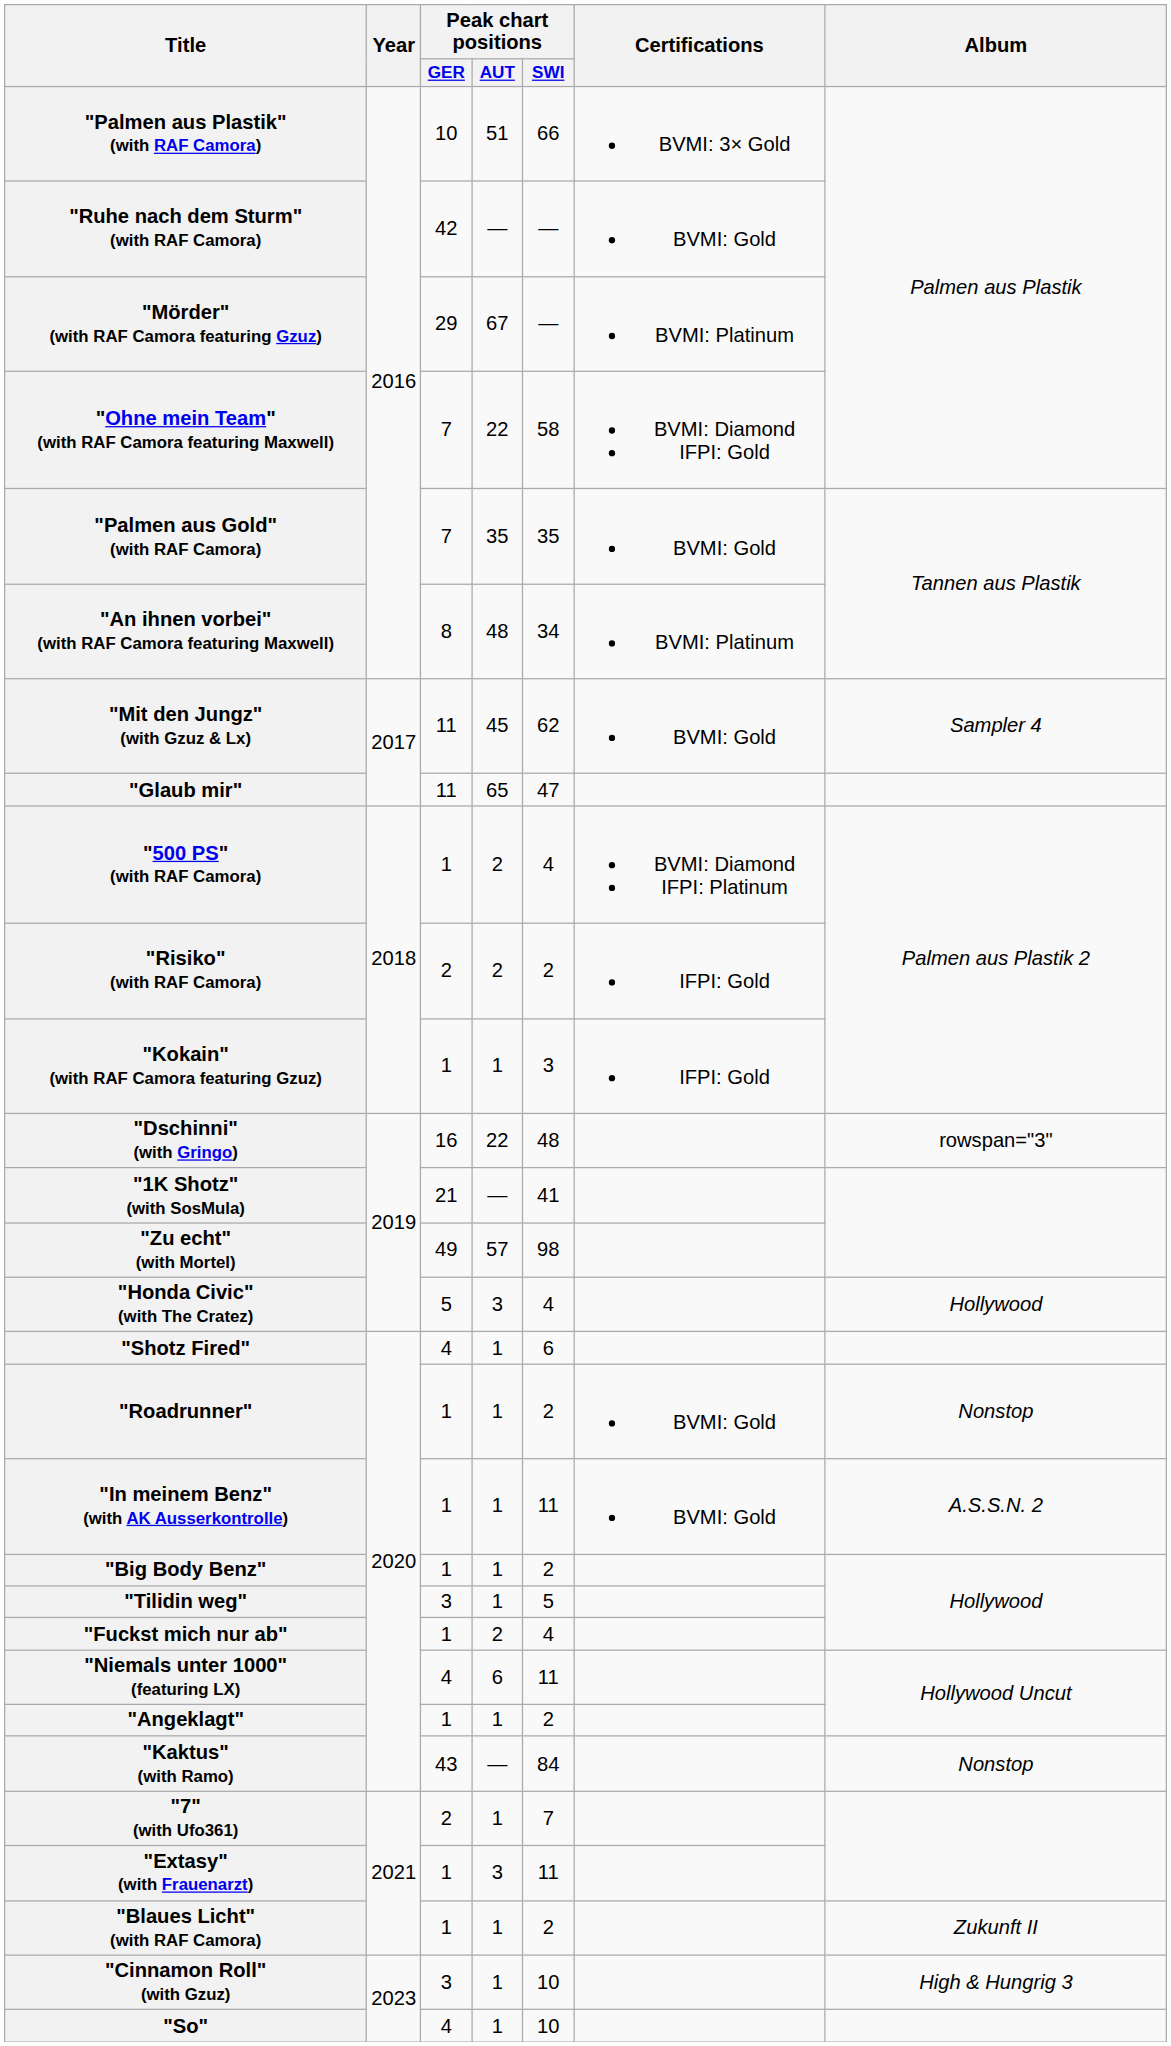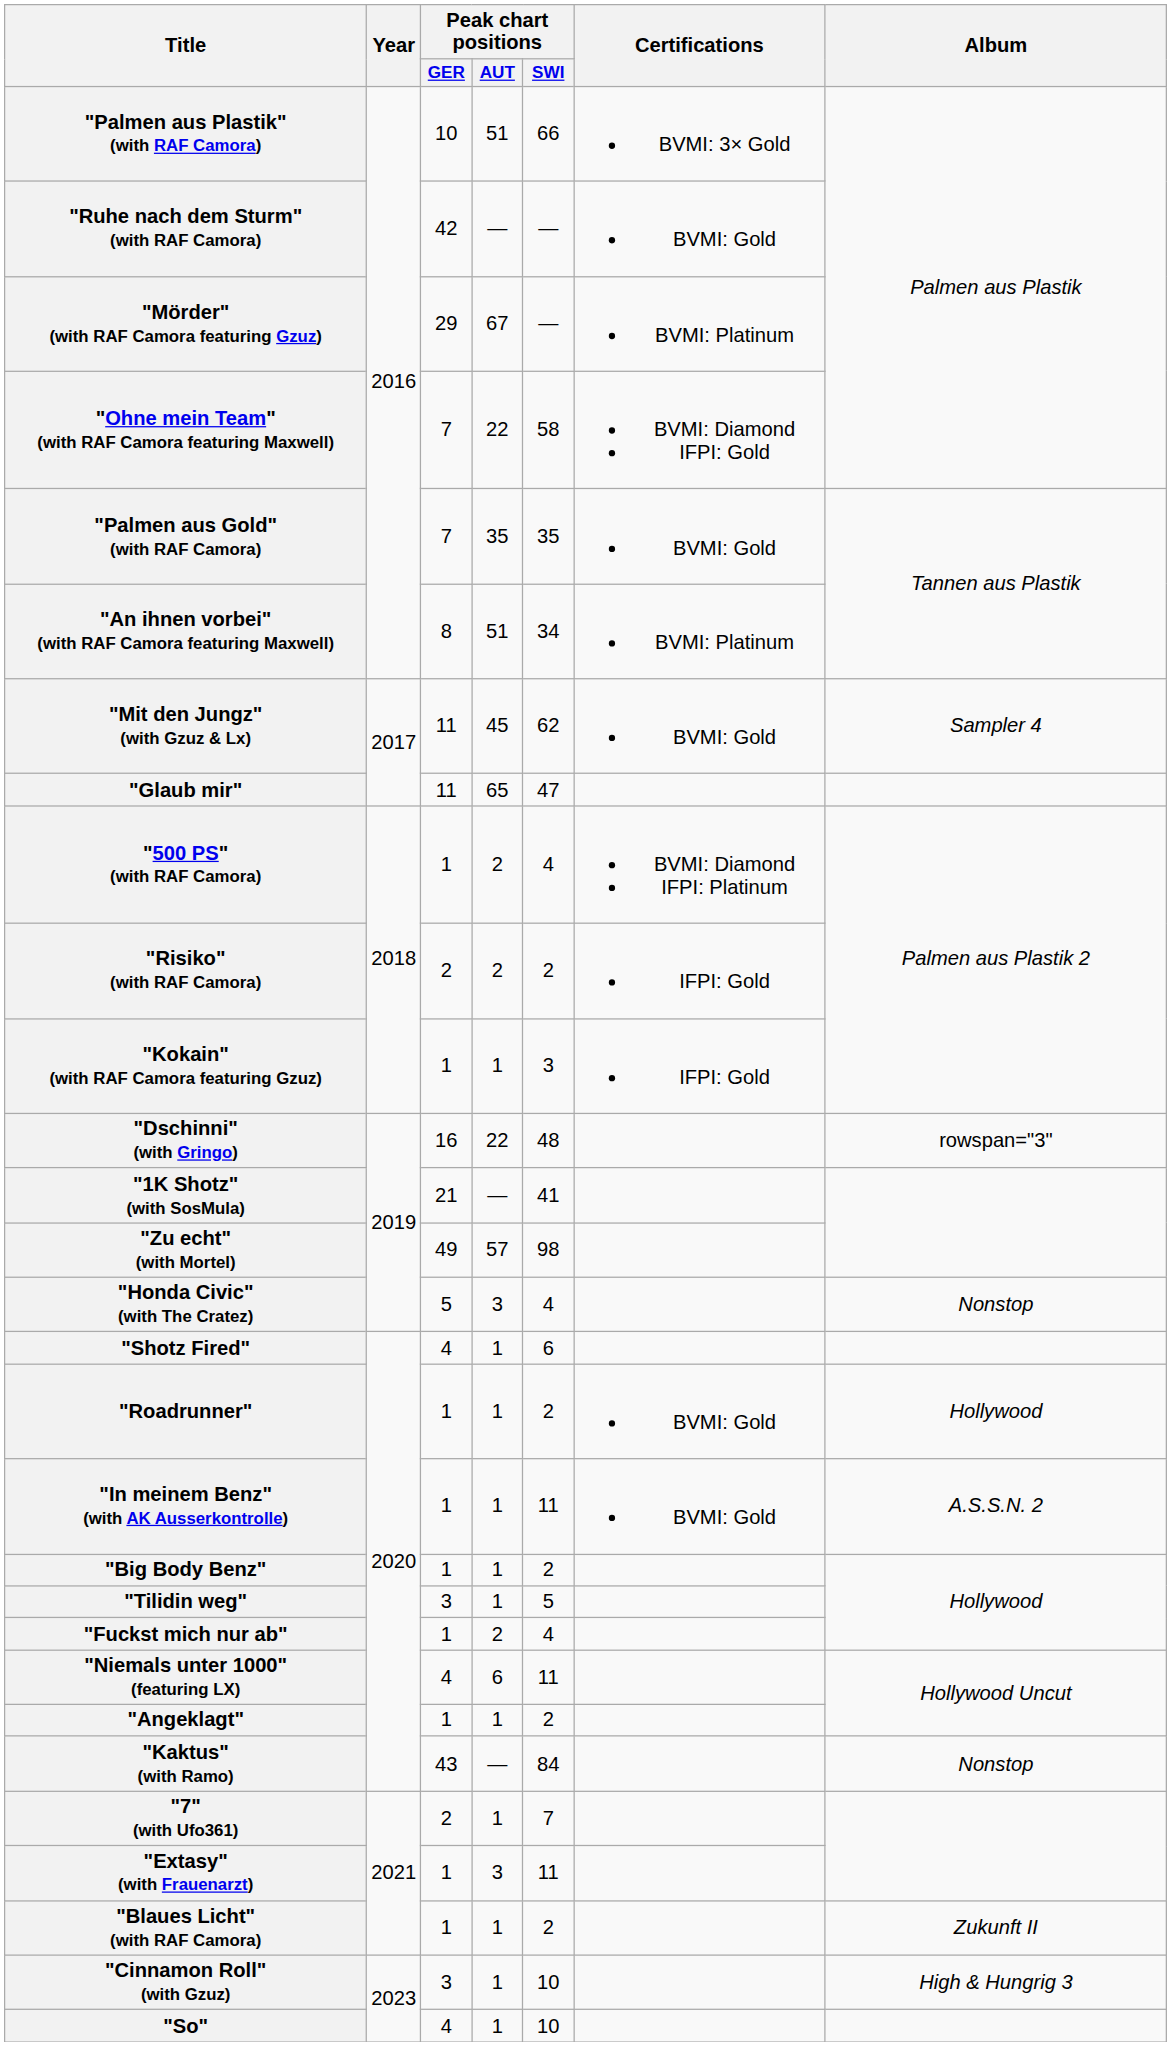(497, 631) 48 -> (497, 631) 51
(996, 1304) Hollywood -> (996, 1304) Nonstop
(996, 1411) Nonstop -> (996, 1411) Hollywood
